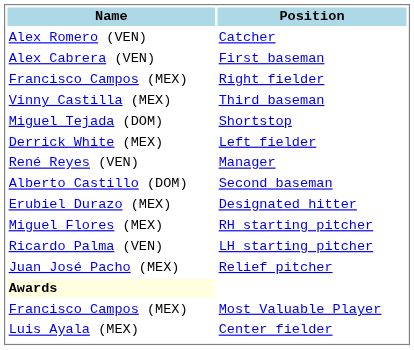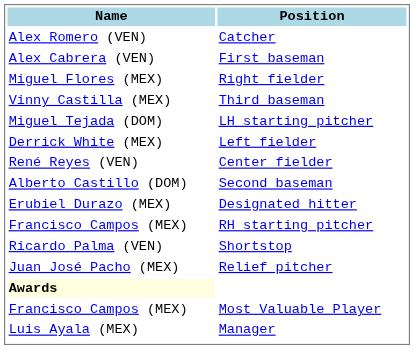(98, 79) Francisco Campos (MEX) -> (86, 79) Miguel Flores (MEX)
(255, 121) Shortstop -> (296, 121) LH starting pitcher
(247, 163) Manager -> (276, 163) Center fielder
(86, 226) Miguel Flores (MEX) -> (98, 226) Francisco Campos (MEX)
(296, 246) LH starting pitcher -> (255, 246) Shortstop
(276, 330) Center fielder -> (247, 330) Manager
